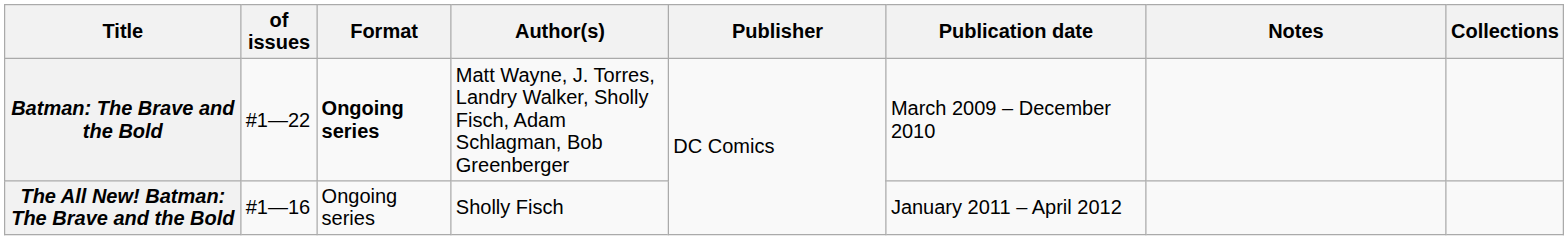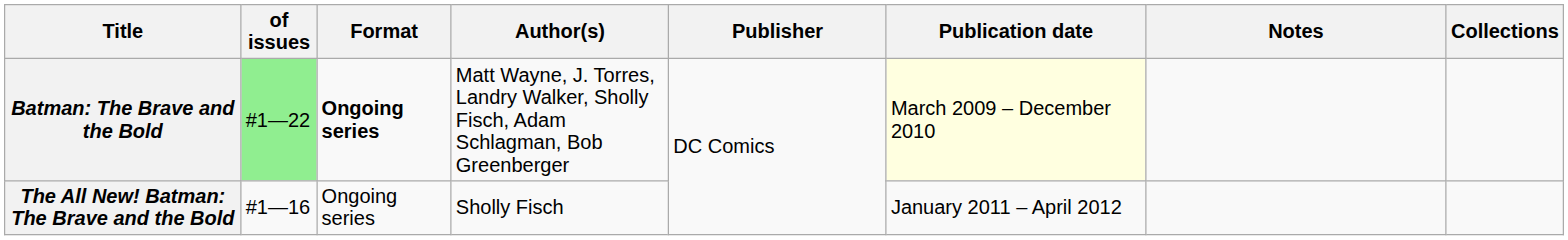(278, 119) no background -> (278, 119) lightgreen background
(1001, 119) no background -> (1001, 119) lightyellow background
